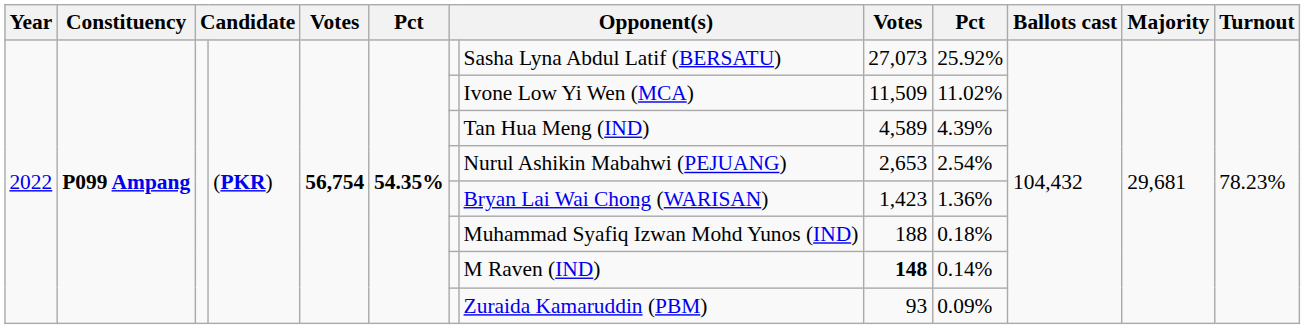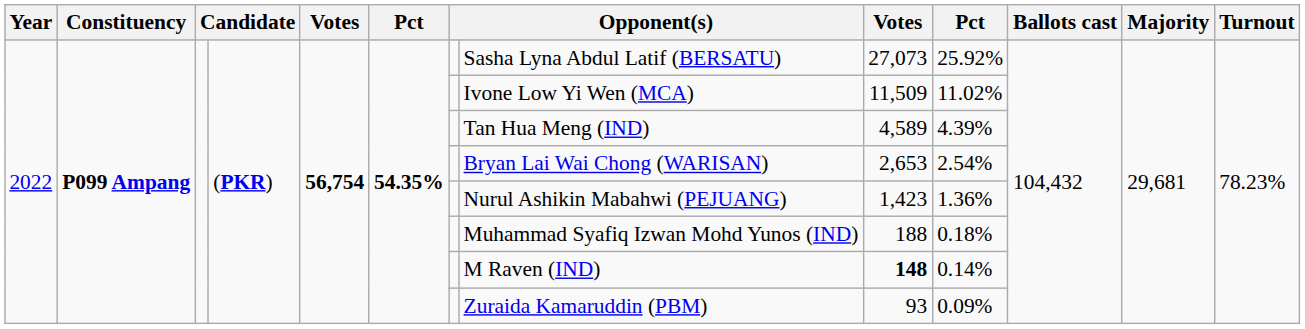(625, 163) Nurul Ashikin Mabahwi (PEJUANG) -> (616, 163) Bryan Lai Wai Chong (WARISAN)
(616, 198) Bryan Lai Wai Chong (WARISAN) -> (625, 198) Nurul Ashikin Mabahwi (PEJUANG)
